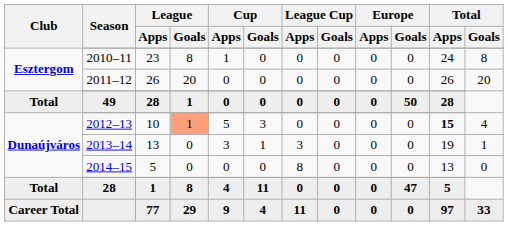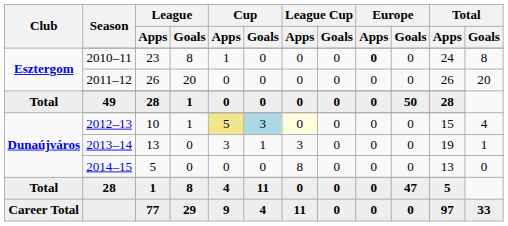(374, 58) normal -> (374, 58) bold
(189, 123) lightsalmon background -> (189, 123) no background
(226, 123) no background -> (226, 123) khaki background
(263, 123) no background -> (263, 123) lightblue background
(300, 123) no background -> (300, 123) lightyellow background
(447, 123) bold -> (447, 123) normal
